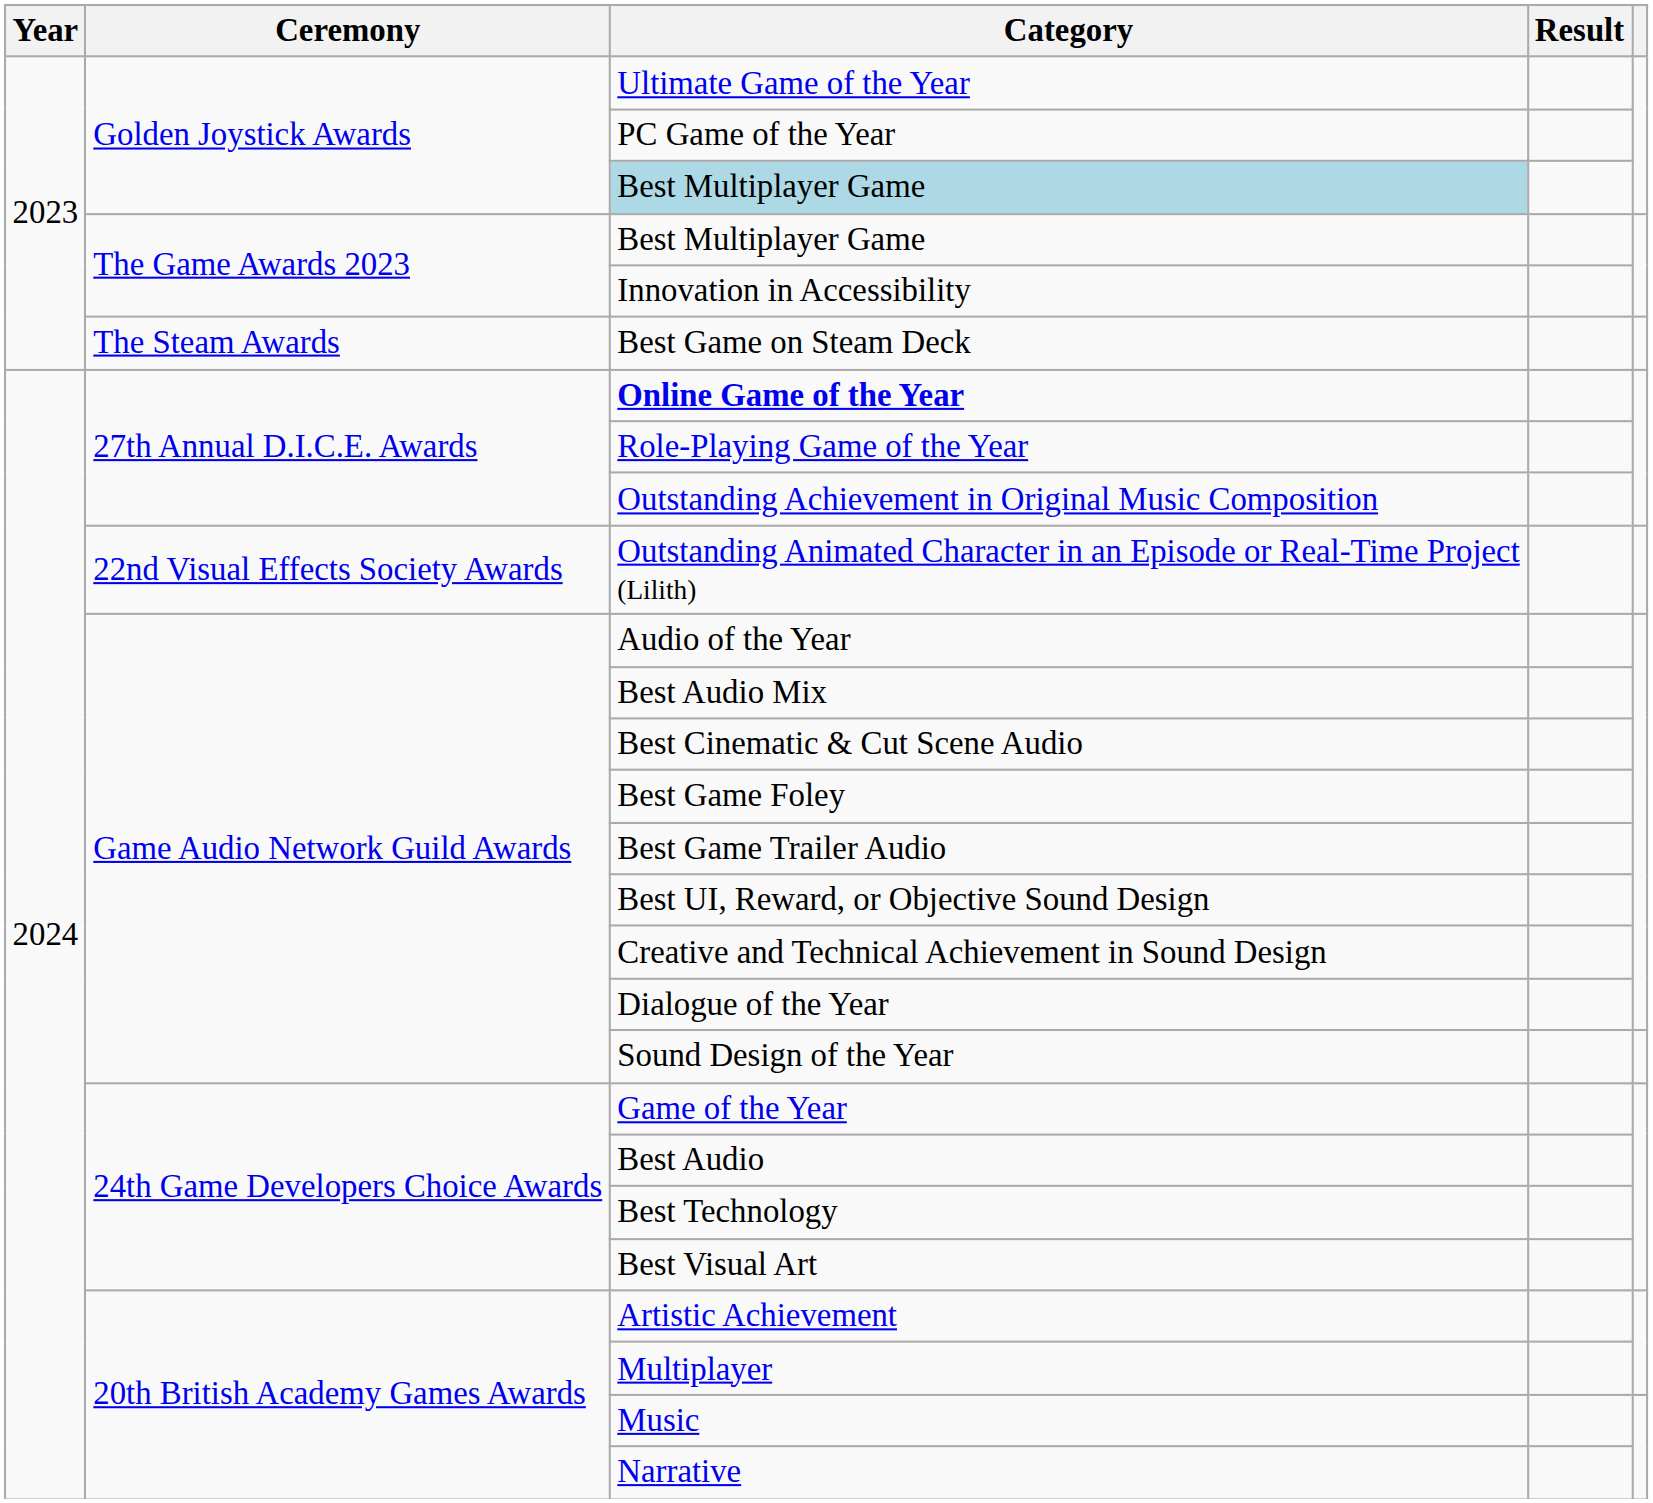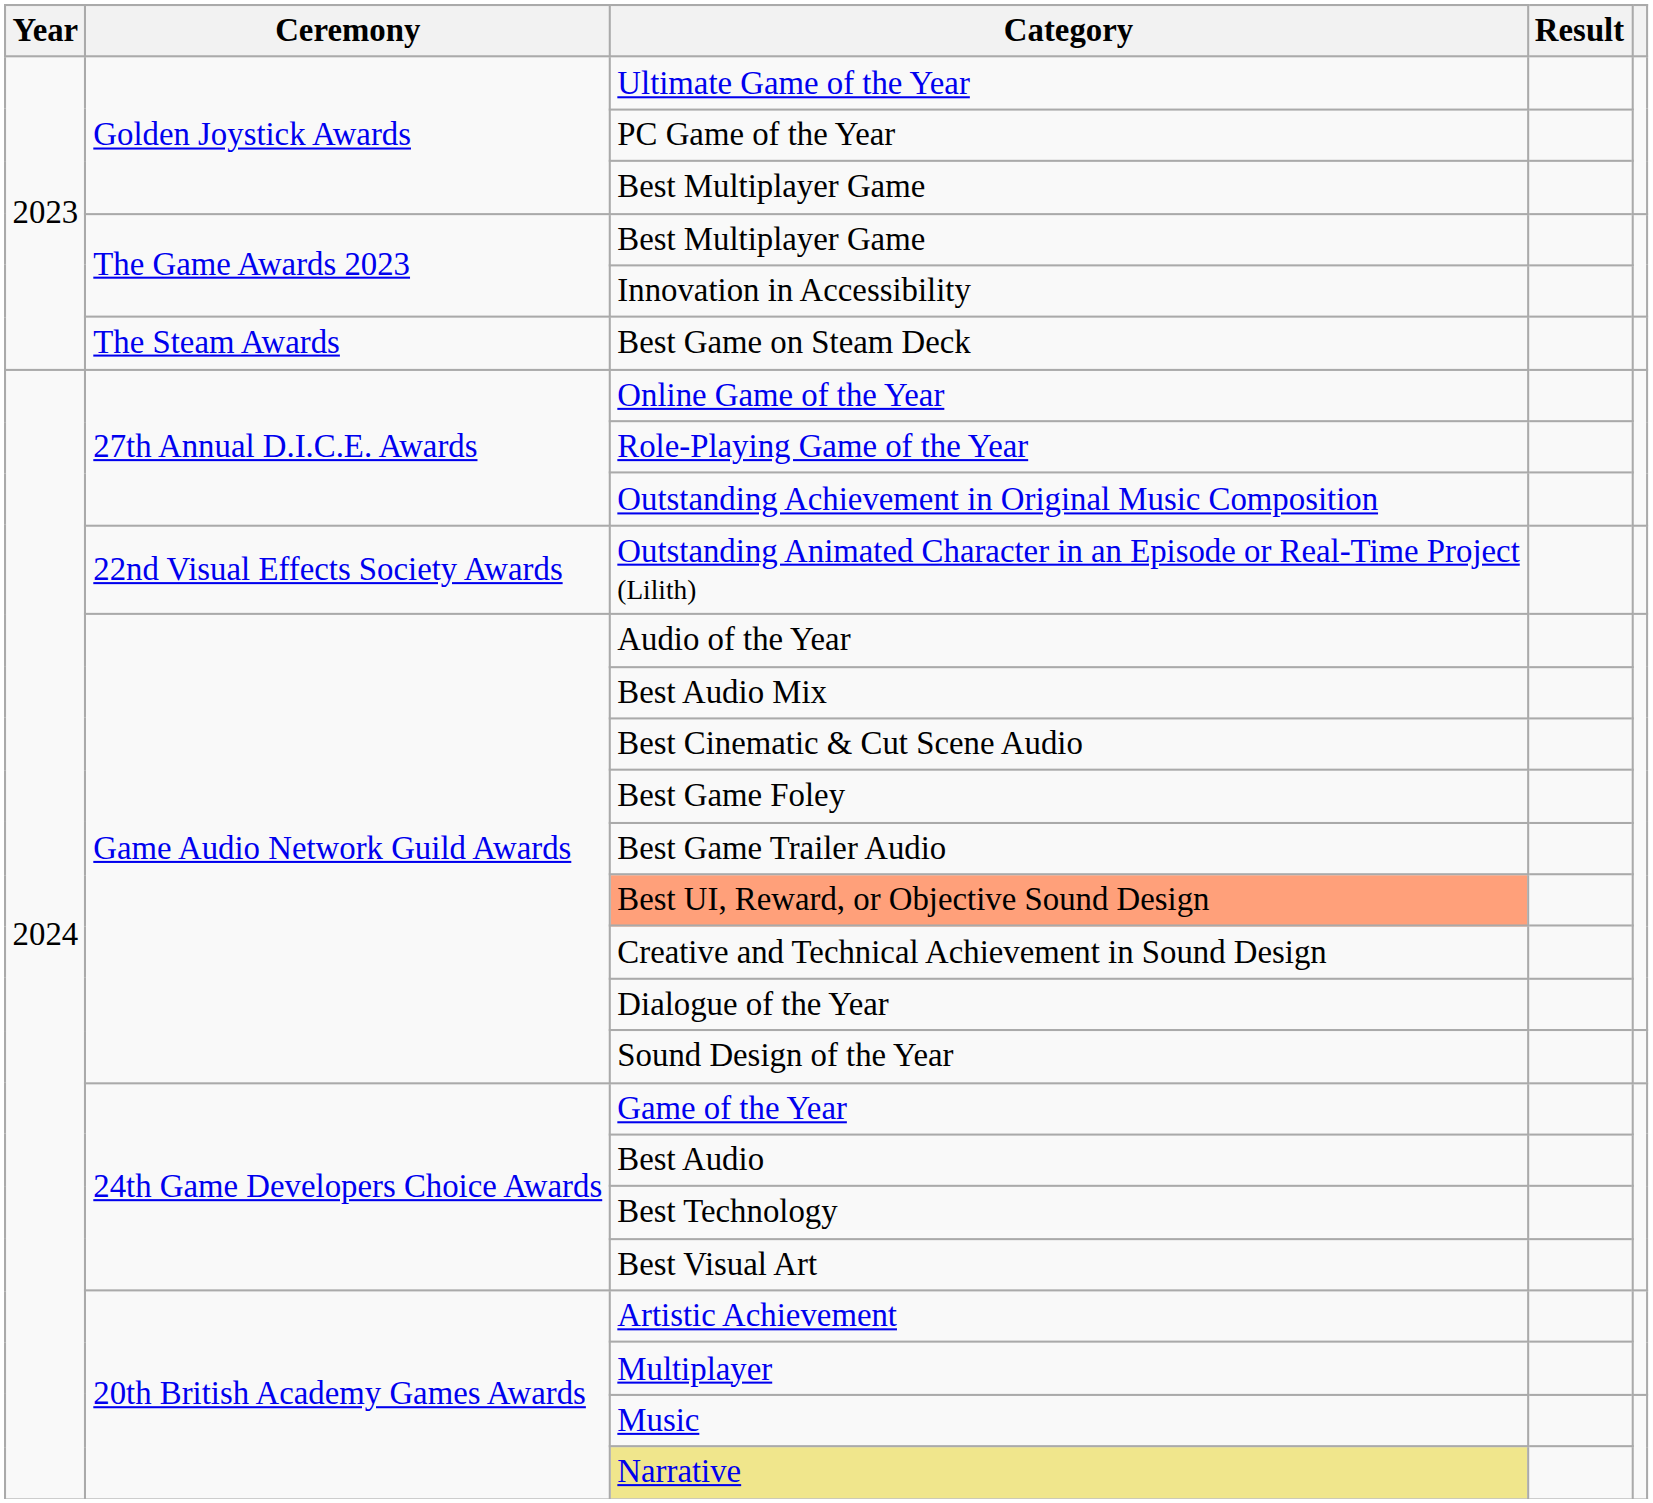(771, 186) lightblue background -> (771, 186) no background
(791, 394) bold -> (781, 394) normal
(913, 899) no background -> (913, 899) lightsalmon background
(679, 1471) no background -> (679, 1471) khaki background
